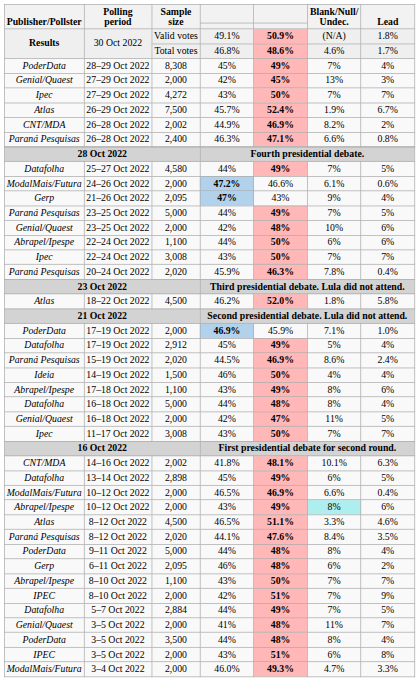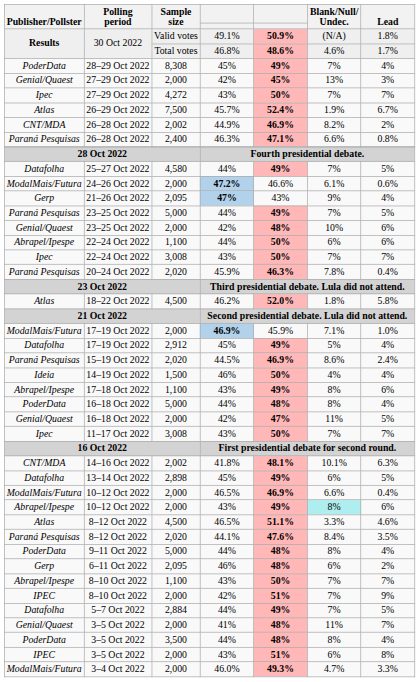(44, 330) PoderData -> (44, 330) ModalMais/Futura
(44, 404) Datafolha -> (44, 404) PoderData
